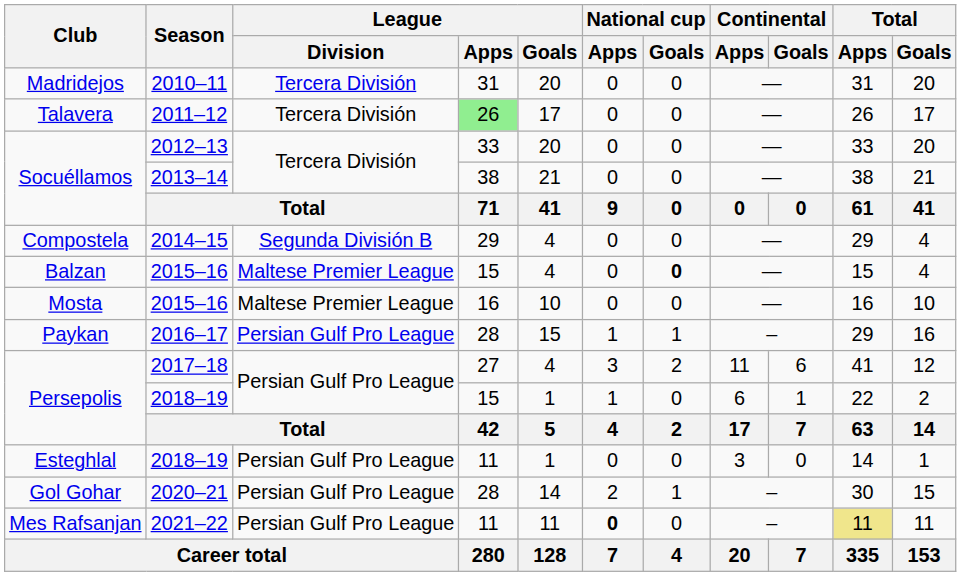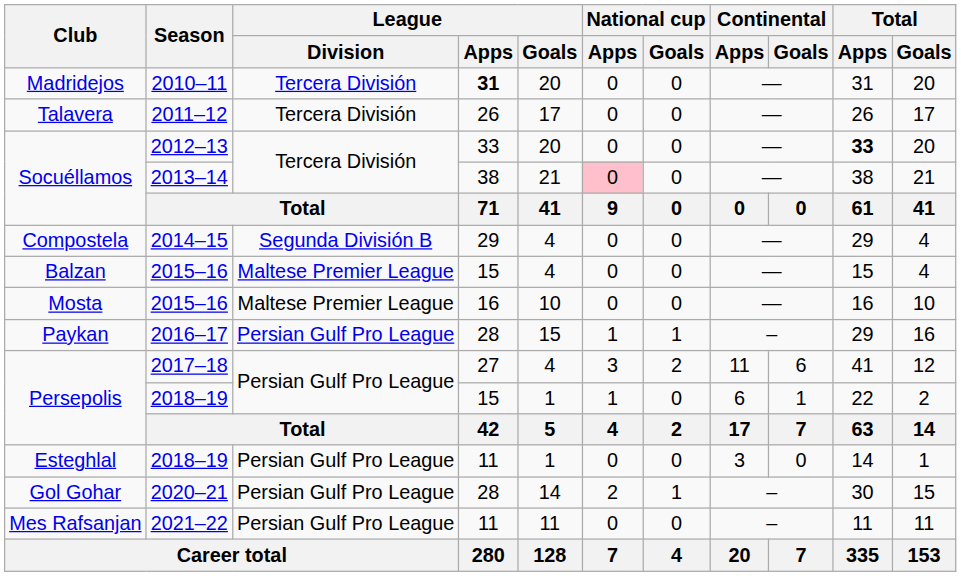(488, 83) normal -> (488, 83) bold
(488, 114) lightgreen background -> (488, 114) no background
(863, 146) normal -> (863, 146) bold
(613, 177) no background -> (613, 177) pink background
(677, 271) bold -> (677, 271) normal
(613, 523) bold -> (613, 523) normal
(863, 523) khaki background -> (863, 523) no background
